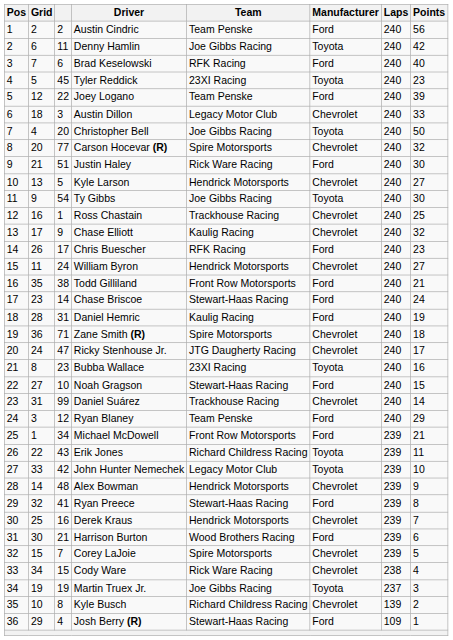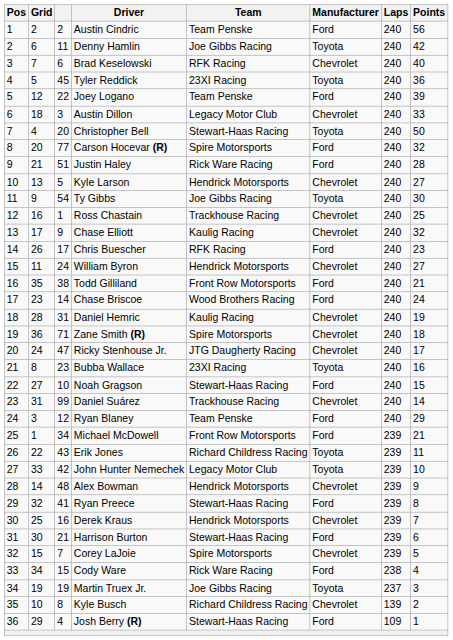(323, 63) Ford -> (335, 63) Chevrolet
(419, 80) 23 -> (419, 80) 36
(230, 131) Joe Gibbs Racing -> (239, 131) Stewart-Haas Racing
(335, 147) Chevrolet -> (323, 147) Ford
(419, 164) 30 -> (419, 164) 28
(239, 300) Stewart-Haas Racing -> (242, 300) Wood Brothers Racing
(323, 317) Ford -> (335, 317) Chevrolet
(242, 537) Wood Brothers Racing -> (239, 537) Stewart-Haas Racing
(335, 570) Chevrolet -> (323, 570) Ford
